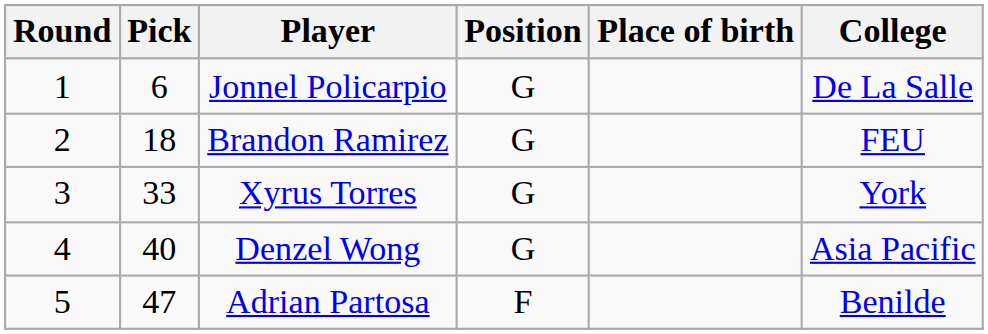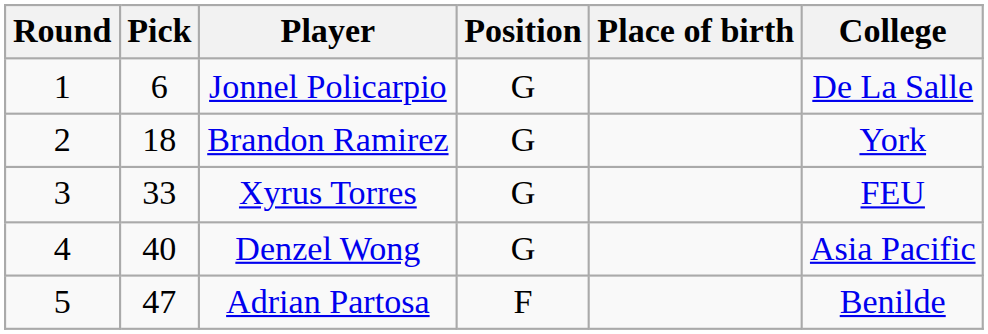(893, 139) FEU -> (893, 139) York
(893, 193) York -> (893, 193) FEU
